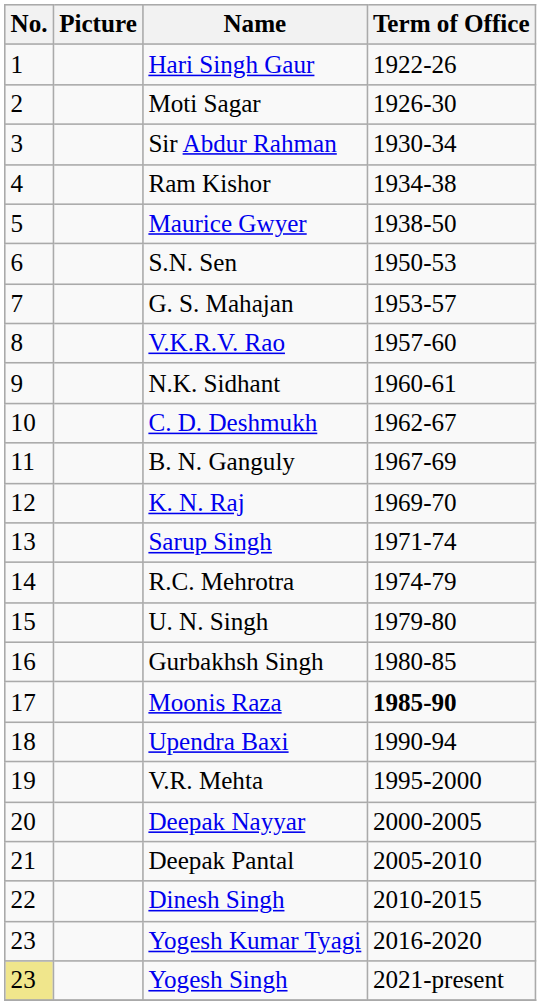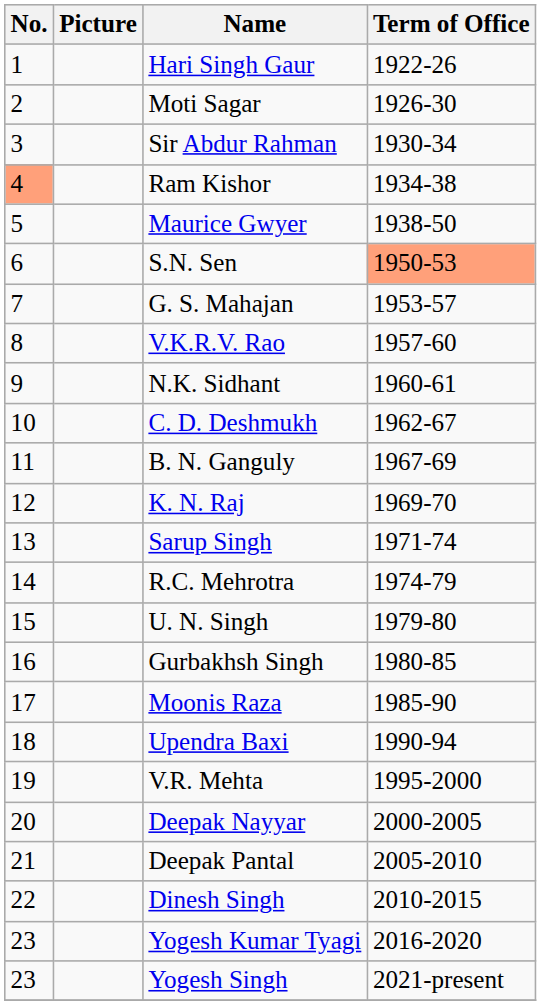(17, 183) no background -> (17, 183) lightsalmon background
(415, 263) no background -> (415, 263) lightsalmon background
(415, 701) bold -> (415, 701) normal
(23, 980) khaki background -> (23, 980) no background
